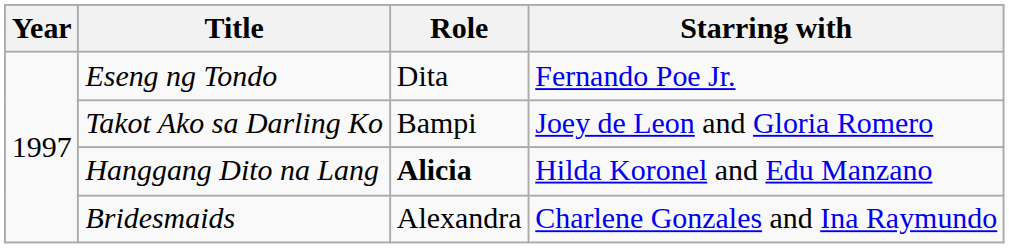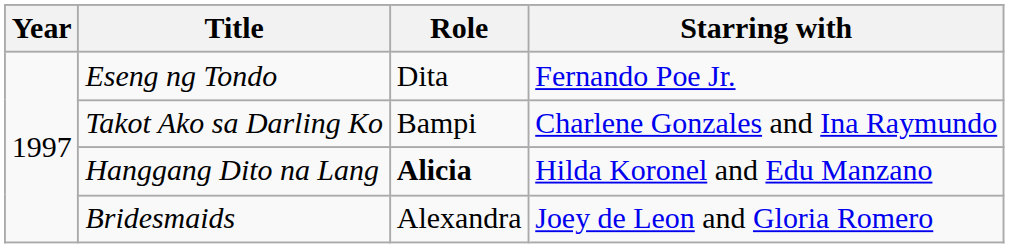(734, 123) Joey de Leon and Gloria Romero -> (766, 123) Charlene Gonzales and Ina Raymundo
(766, 218) Charlene Gonzales and Ina Raymundo -> (734, 218) Joey de Leon and Gloria Romero
